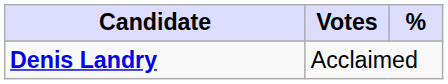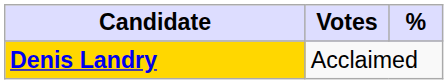(84, 59) no background -> (84, 59) gold background
